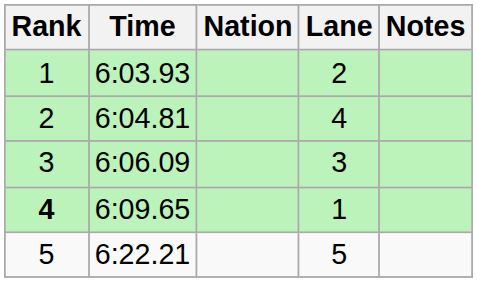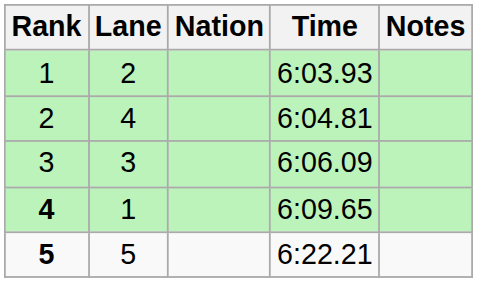columns swapped: (339, 27) <-> (143, 27)
(47, 254) normal -> (47, 254) bold
